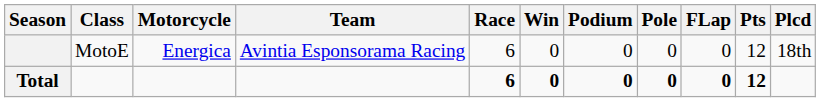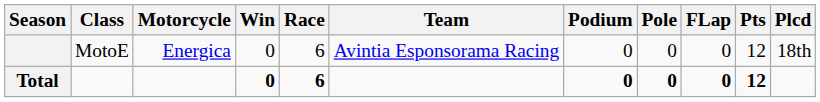columns swapped: (353, 19) <-> (542, 19)
